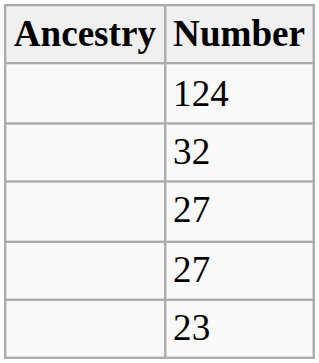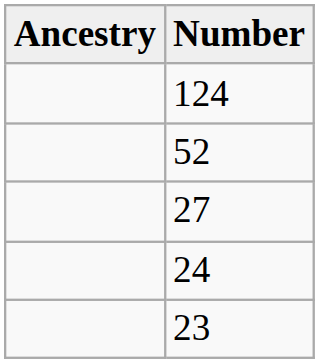(192, 151) 32 -> (192, 151) 52
(192, 269) 27 -> (192, 269) 24
